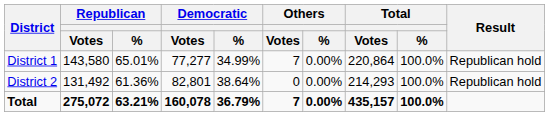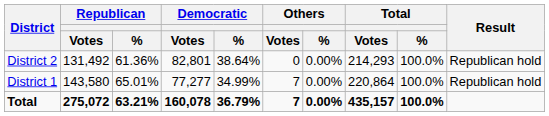rows swapped: (32, 61) <-> (32, 81)
